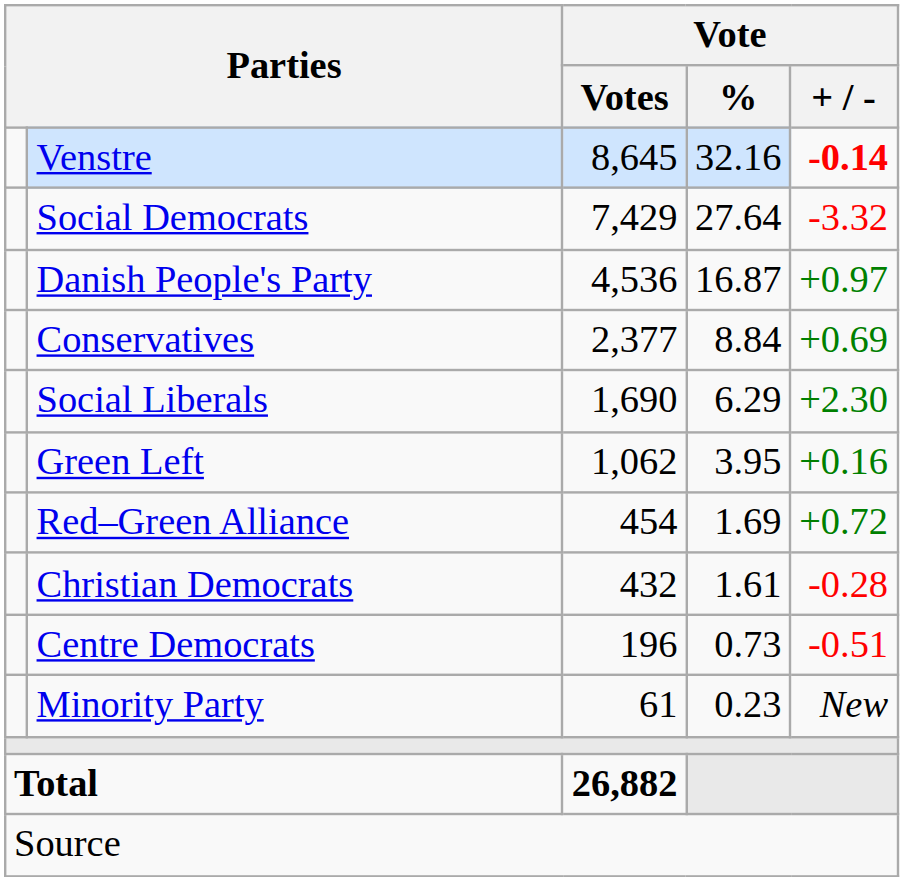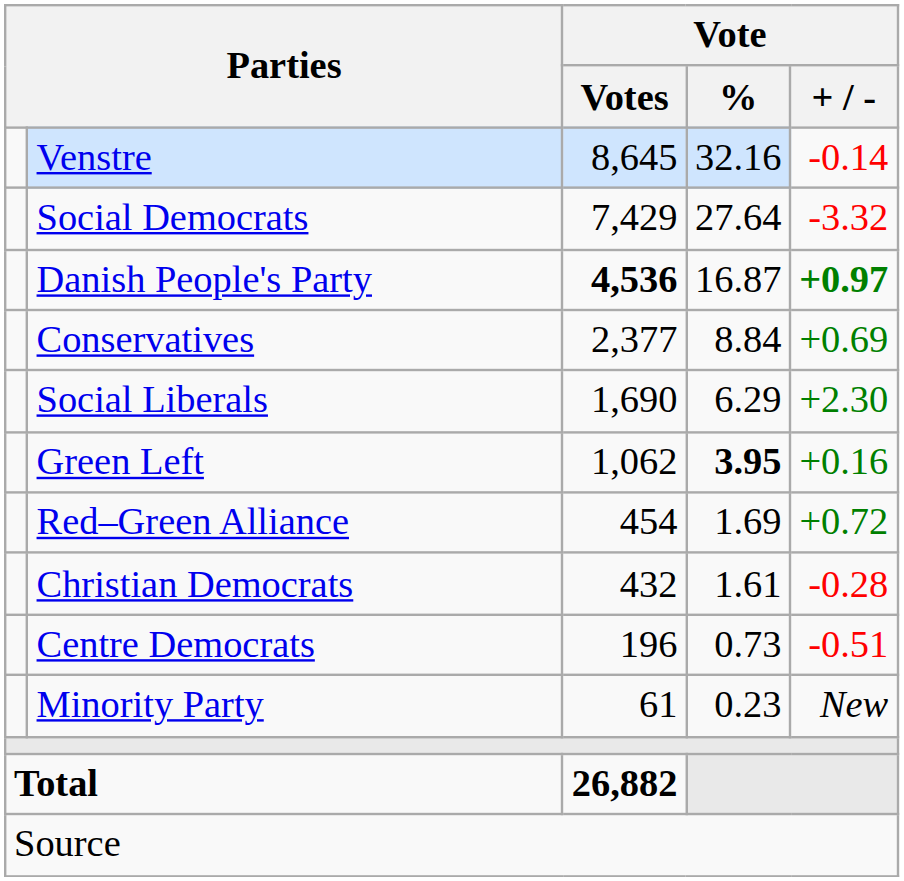(848, 156) bold -> (848, 156) normal
(634, 278) normal -> (634, 278) bold
(844, 278) normal -> (844, 278) bold
(748, 461) normal -> (748, 461) bold
